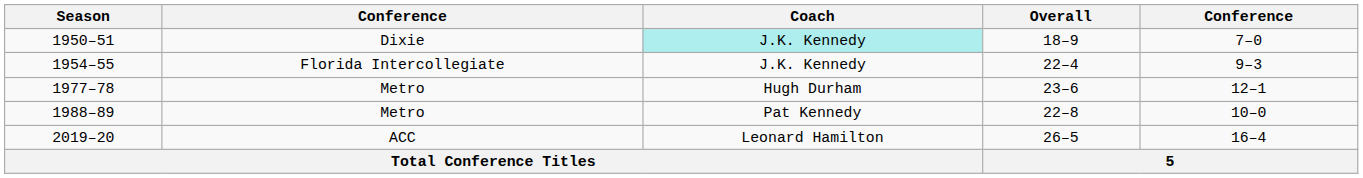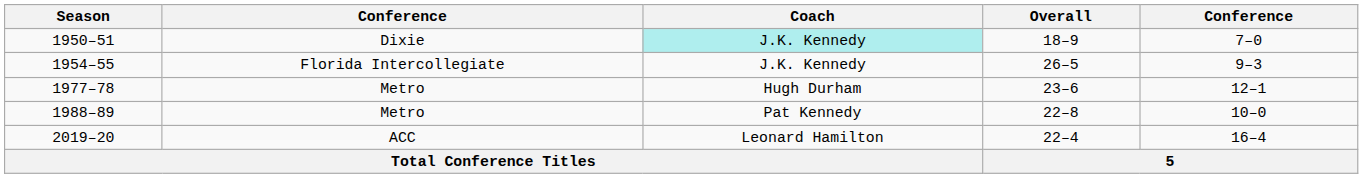(1061, 65) 22–4 -> (1061, 65) 26–5
(1061, 137) 26–5 -> (1061, 137) 22–4
